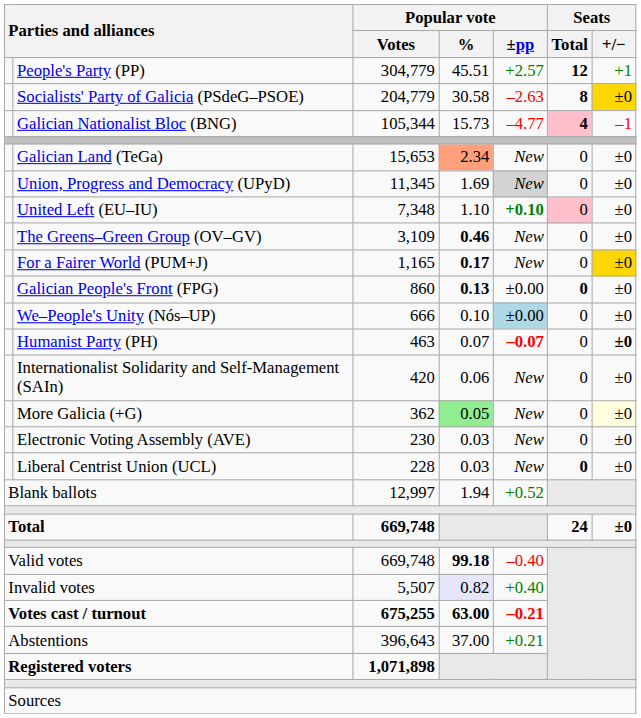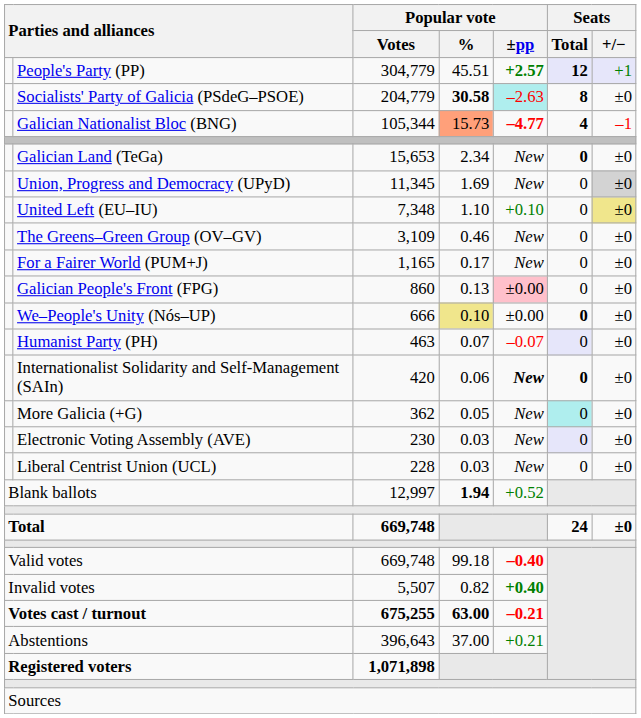(525, 70) normal -> (525, 70) bold
(580, 70) no background -> (580, 70) lavender background
(623, 70) no background -> (623, 70) lavender background
(471, 96) normal -> (471, 96) bold
(525, 96) no background -> (525, 96) paleturquoise background
(623, 96) gold background -> (623, 96) no background
(471, 123) no background -> (471, 123) lightsalmon background
(525, 123) normal -> (525, 123) bold
(584, 123) pink background -> (584, 123) no background
(475, 157) lightsalmon background -> (475, 157) no background
(584, 157) normal -> (584, 157) bold
(529, 183) lightgrey background -> (529, 183) no background
(623, 183) no background -> (623, 183) lightgrey background
(525, 210) bold -> (525, 210) normal
(584, 210) pink background -> (584, 210) no background
(623, 210) no background -> (623, 210) khaki background
(475, 236) bold -> (475, 236) normal
(475, 262) bold -> (475, 262) normal
(623, 262) gold background -> (623, 262) no background
(475, 289) bold -> (475, 289) normal
(525, 289) no background -> (525, 289) pink background
(584, 289) bold -> (584, 289) normal
(475, 315) no background -> (475, 315) khaki background
(525, 315) lightblue background -> (525, 315) no background
(584, 315) normal -> (584, 315) bold
(525, 342) bold -> (525, 342) normal
(584, 342) no background -> (584, 342) lavender background
(623, 342) bold -> (623, 342) normal
(529, 377) normal -> (529, 377) bold
(584, 377) normal -> (584, 377) bold
(475, 413) lightgreen background -> (475, 413) no background
(584, 413) no background -> (584, 413) paleturquoise background
(623, 413) lightyellow background -> (623, 413) no background
(584, 439) no background -> (584, 439) lavender background
(584, 466) bold -> (584, 466) normal
(475, 492) normal -> (475, 492) bold
(471, 560) bold -> (471, 560) normal
(525, 560) normal -> (525, 560) bold
(475, 587) lavender background -> (475, 587) no background
(525, 587) normal -> (525, 587) bold
